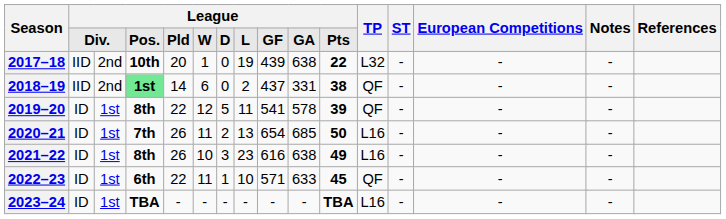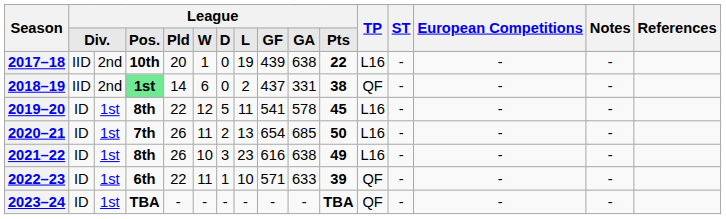(373, 63) L32 -> (373, 63) L16
(338, 109) 39 -> (338, 109) 45
(373, 109) QF -> (373, 109) L16
(338, 179) 45 -> (338, 179) 39
(373, 202) L16 -> (373, 202) QF
